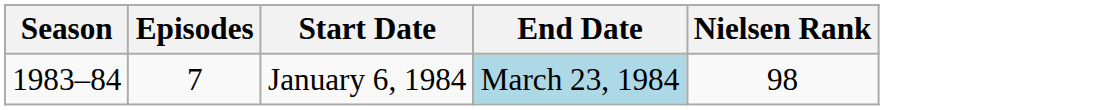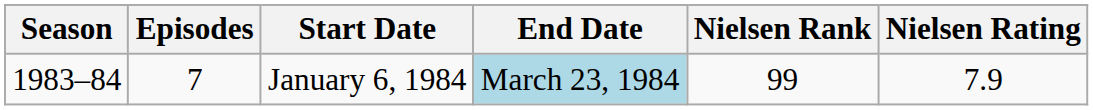+ column: (983, 29)
(783, 78) 98 -> (783, 78) 99
